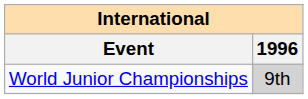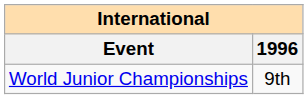(277, 78) lightgrey background -> (277, 78) no background
